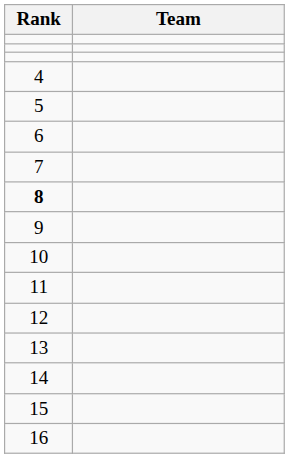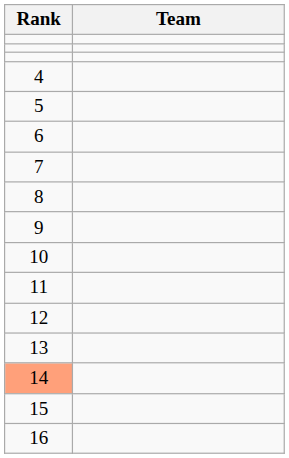(39, 196) bold -> (39, 196) normal
(39, 378) no background -> (39, 378) lightsalmon background
